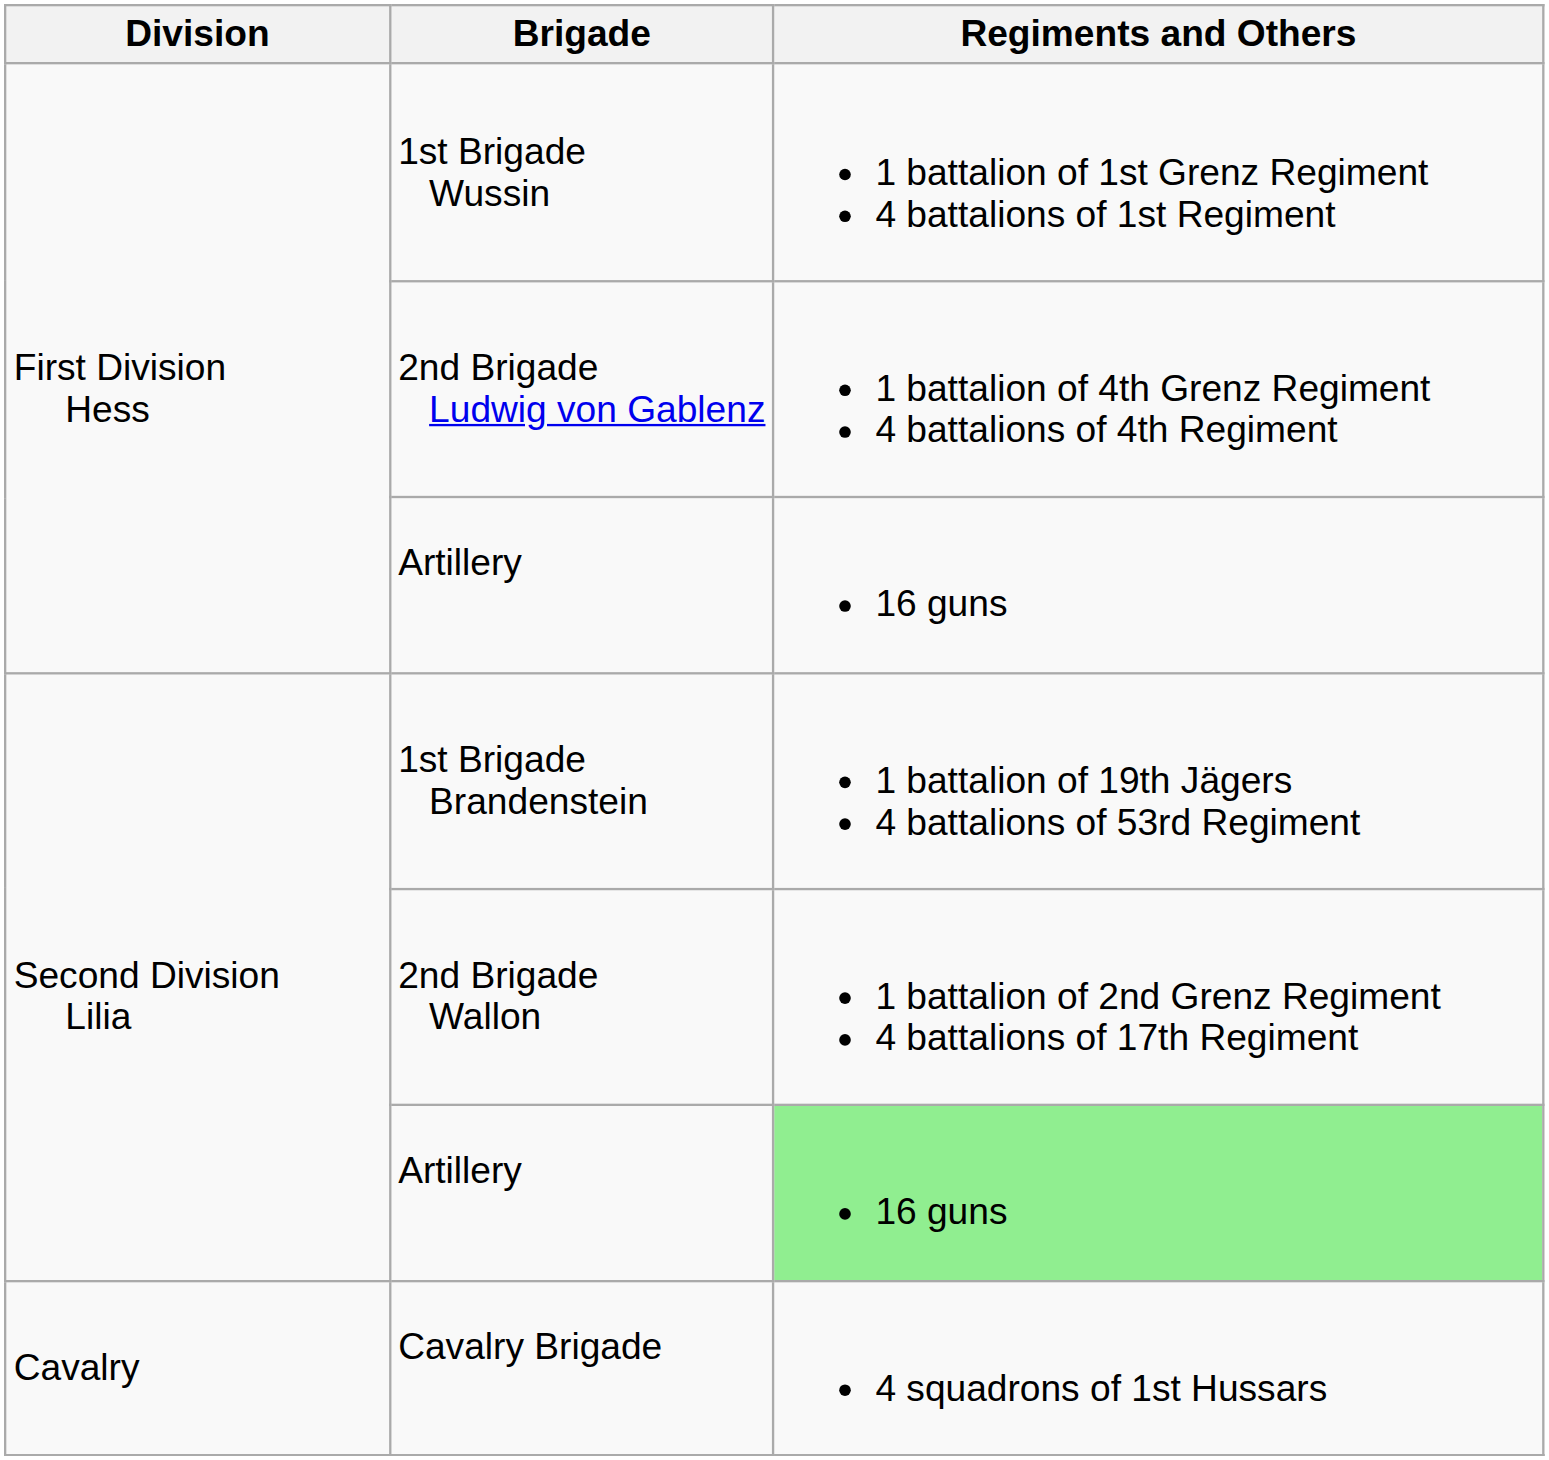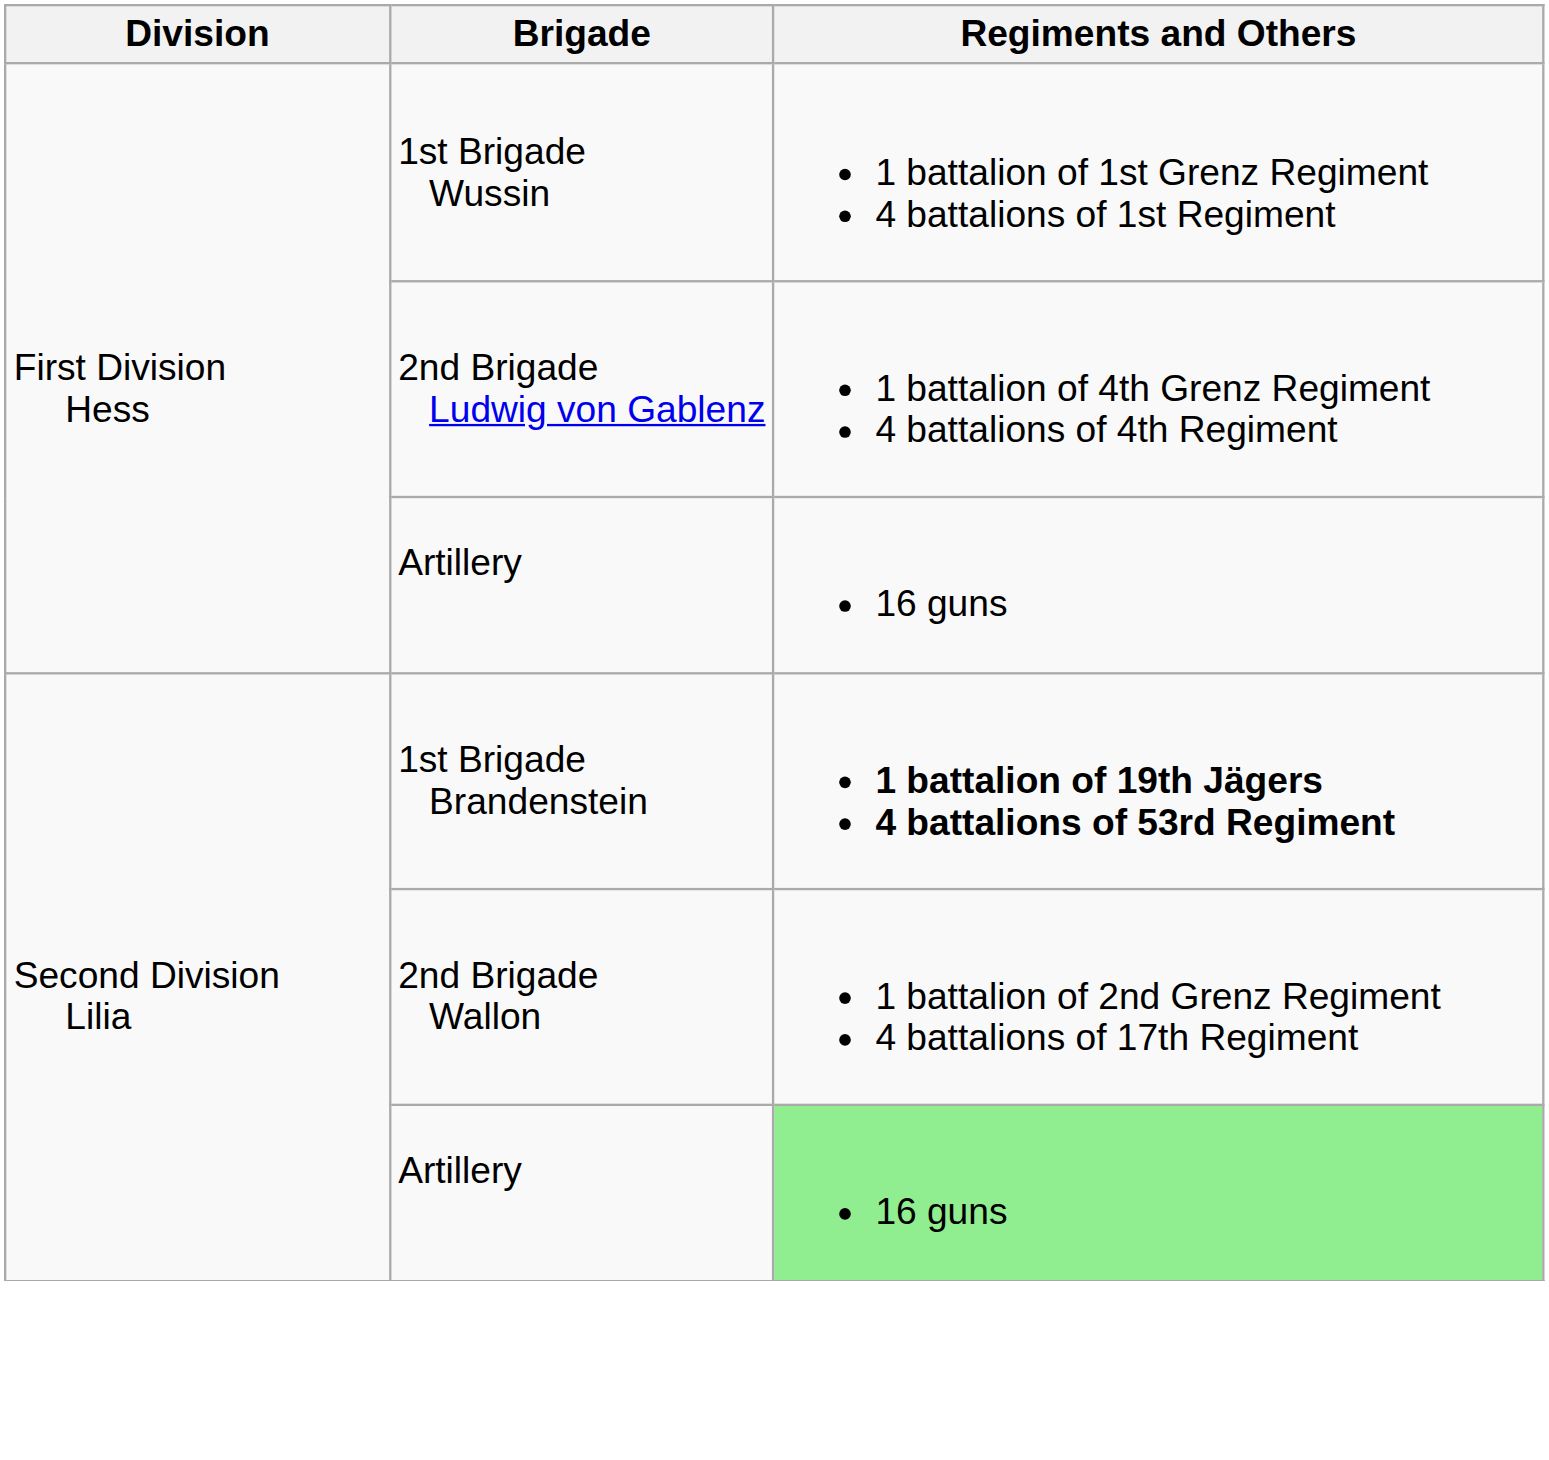(1158, 801) normal -> (1158, 801) bold
- row: (77, 1387)
